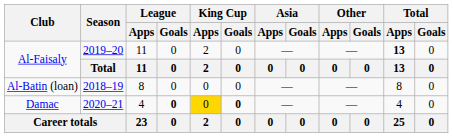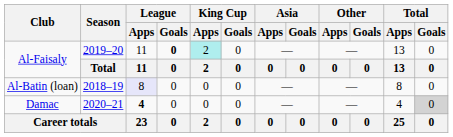(174, 50) normal -> (174, 50) bold
(206, 50) no background -> (206, 50) paleturquoise background
(399, 50) bold -> (399, 50) normal
(141, 86) no background -> (141, 86) lavender background
(141, 104) normal -> (141, 104) bold
(174, 104) bold -> (174, 104) normal
(206, 104) gold background -> (206, 104) no background
(238, 104) bold -> (238, 104) normal
(431, 104) no background -> (431, 104) lightgrey background
